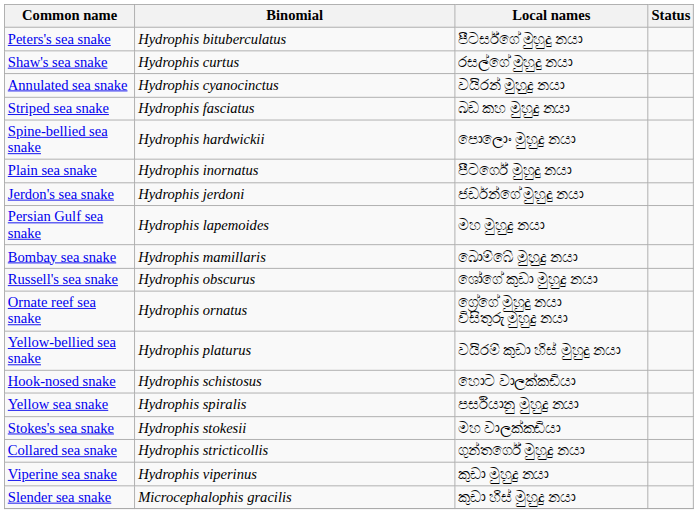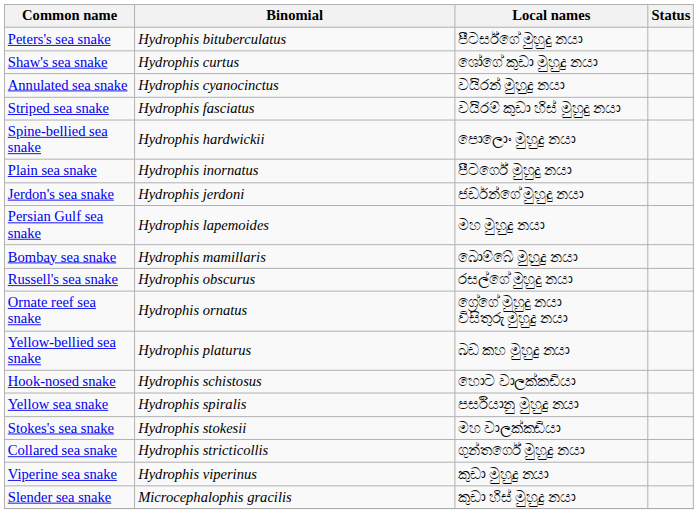(515, 62) රසල්ගේ මුහුදු නයා -> (528, 62) ශෝගේ කුඩා මුහුදු නයා
(514, 108) බඩ කහ මුහුදු නයා -> (539, 108) වයිරම් කුඩා හිස් මුහුදු නයා
(528, 279) ශෝගේ කුඩා මුහුදු නයා -> (515, 279) රසල්ගේ මුහුදු නයා
(539, 350) වයිරම් කුඩා හිස් මුහුදු නයා -> (514, 350) බඩ කහ මුහුදු නයා
